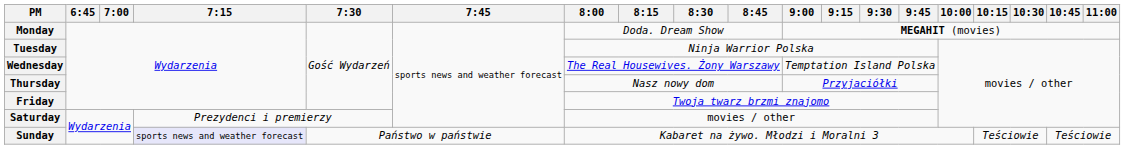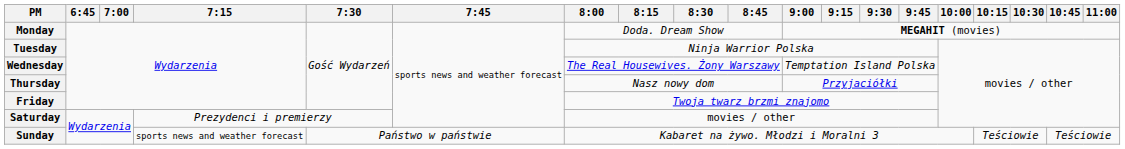(220, 136) lavender background -> (220, 136) no background
